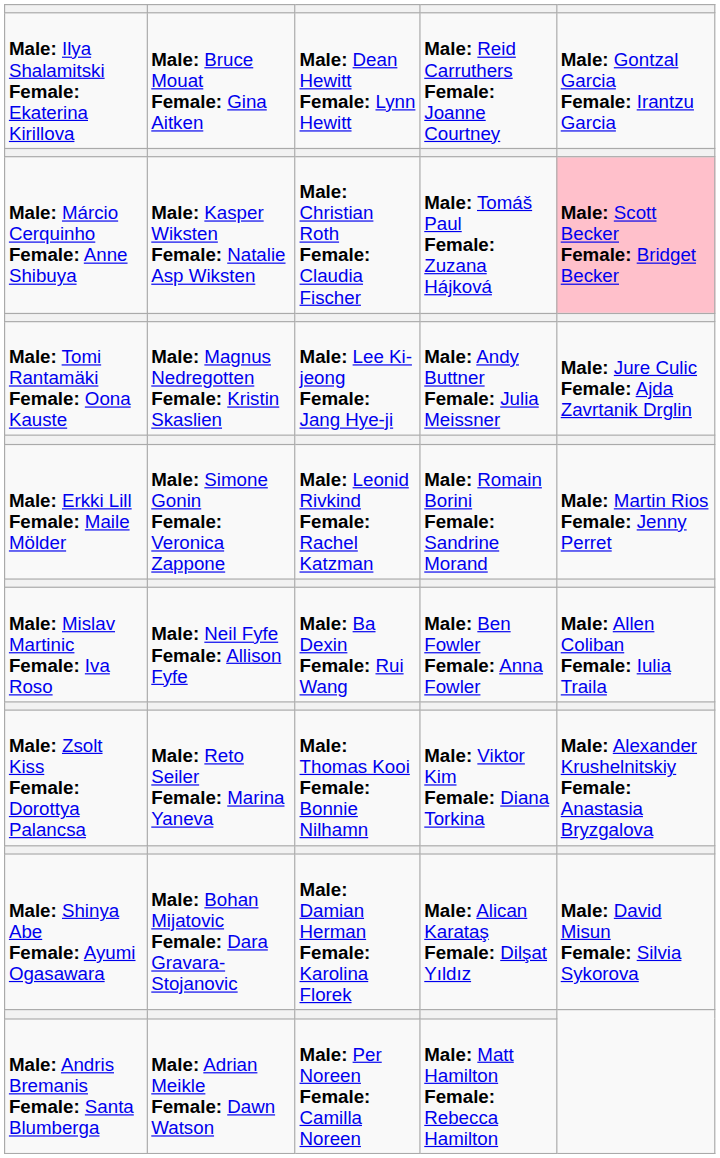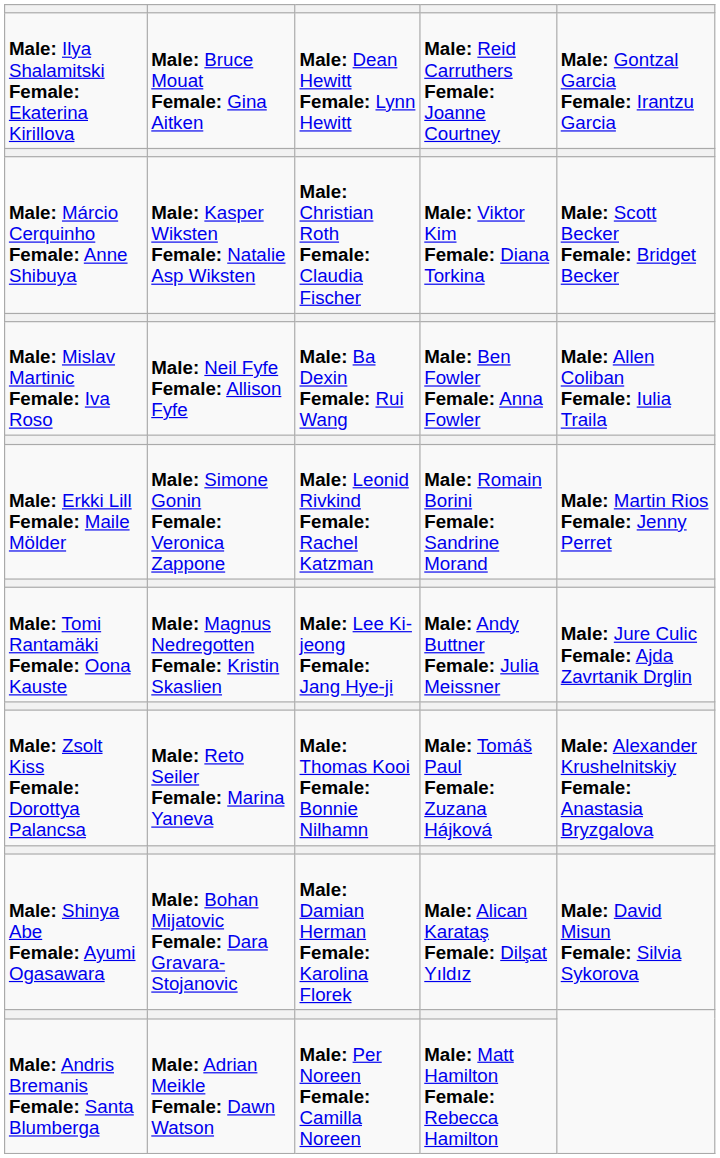(478, 245) Male: Tomáš Paul Female: Zuzana Hájková -> (487, 245) Male: Viktor Kim Female: Diana Torkina
(628, 245) pink background -> (628, 245) no background
rows swapped: (62, 655) <-> (70, 388)
(487, 788) Male: Viktor Kim Female: Diana Torkina -> (478, 788) Male: Tomáš Paul Female: Zuzana Hájková
